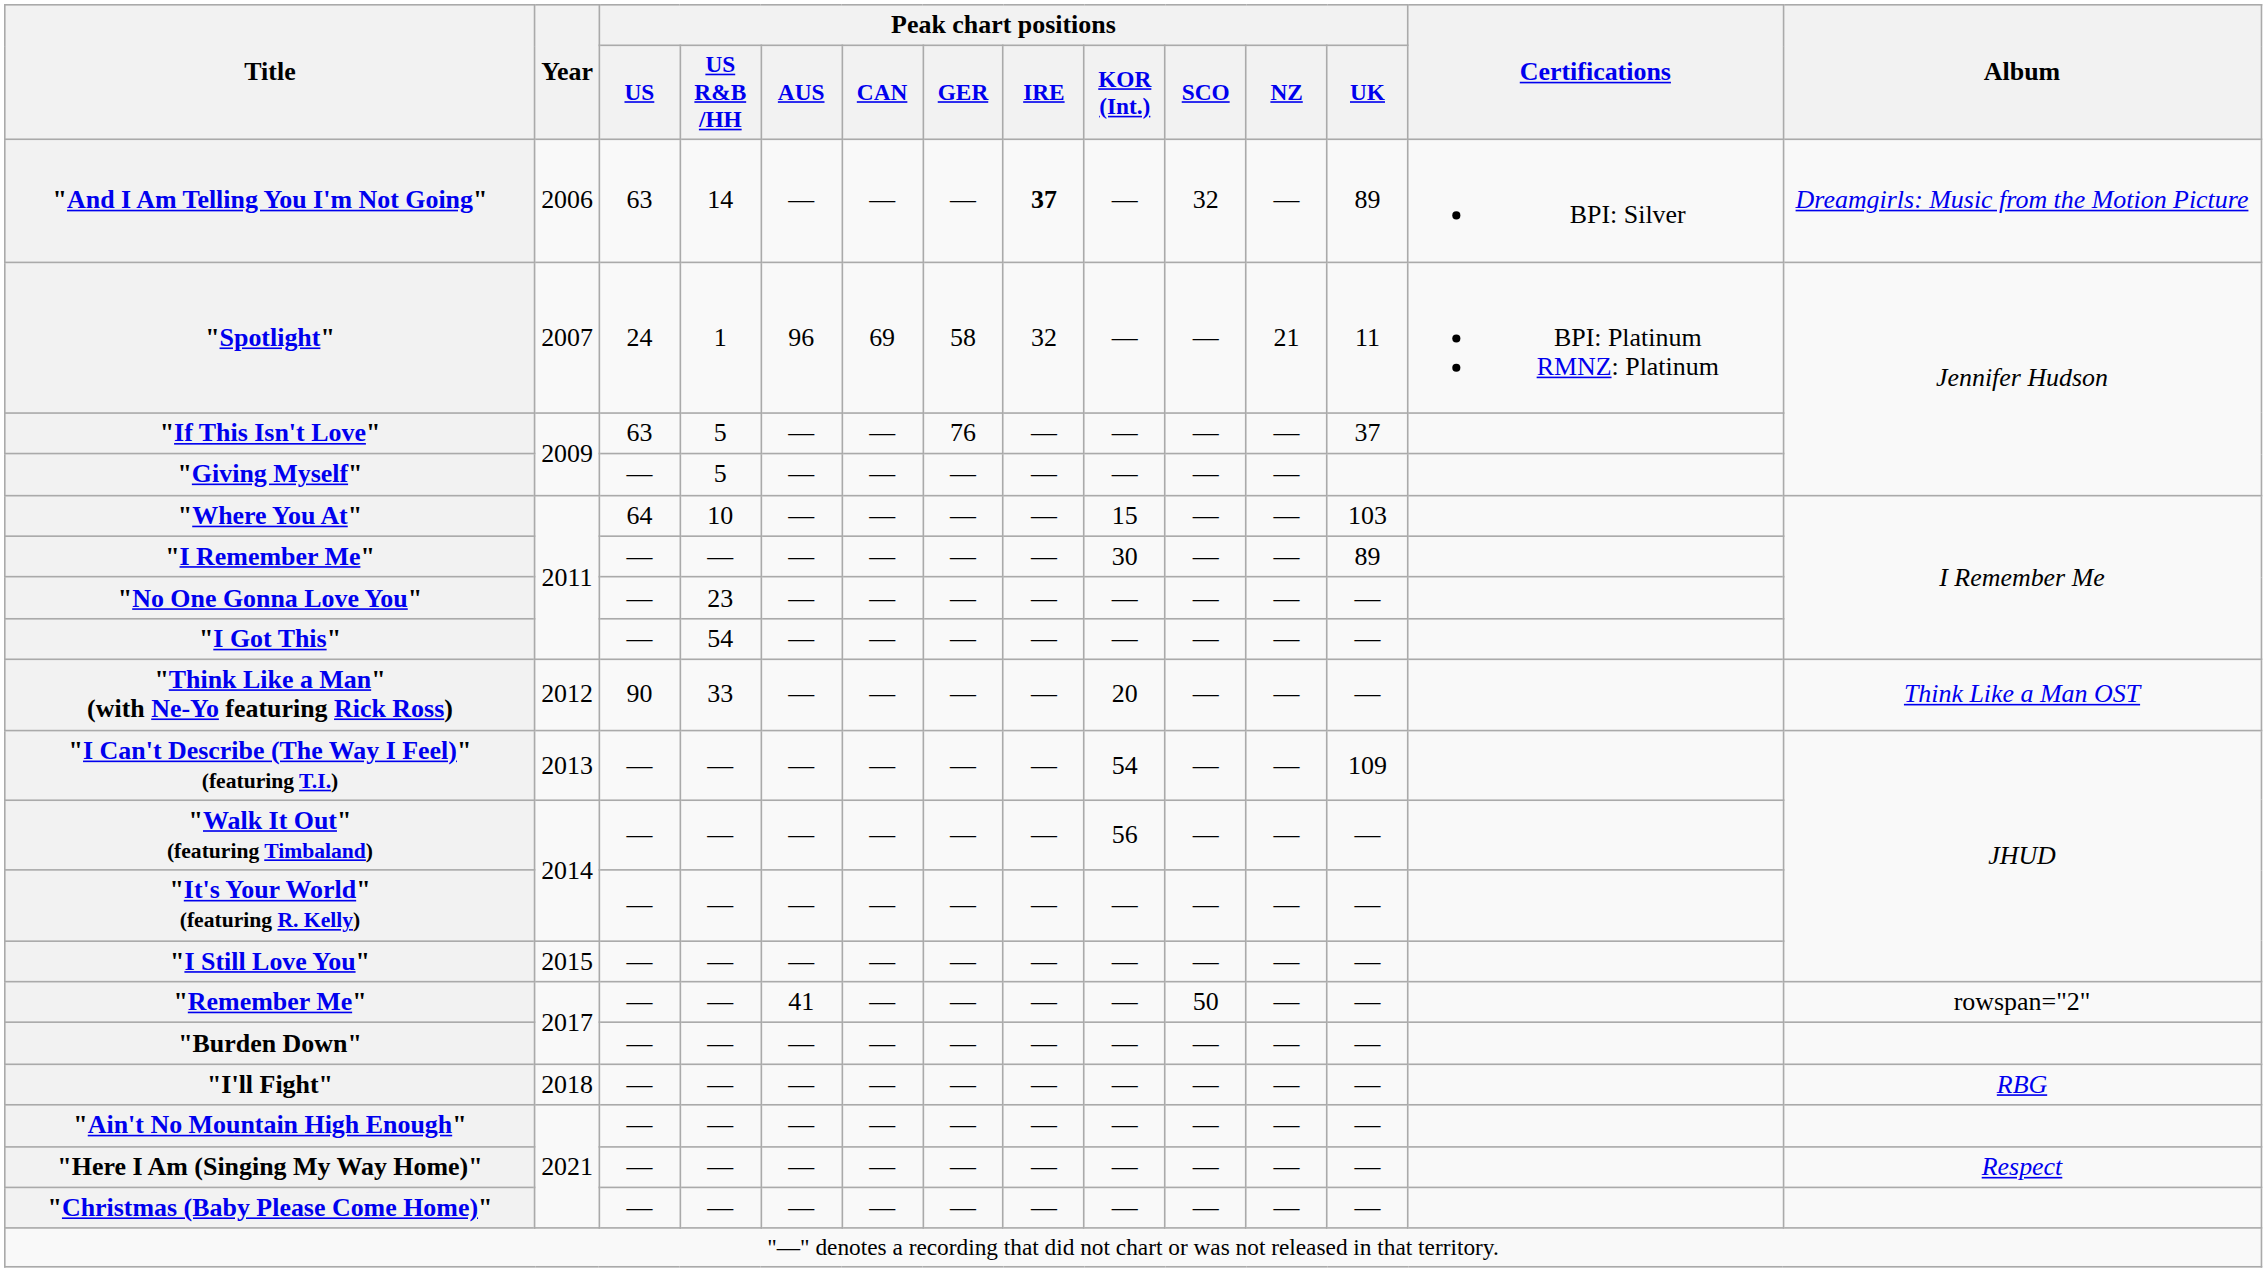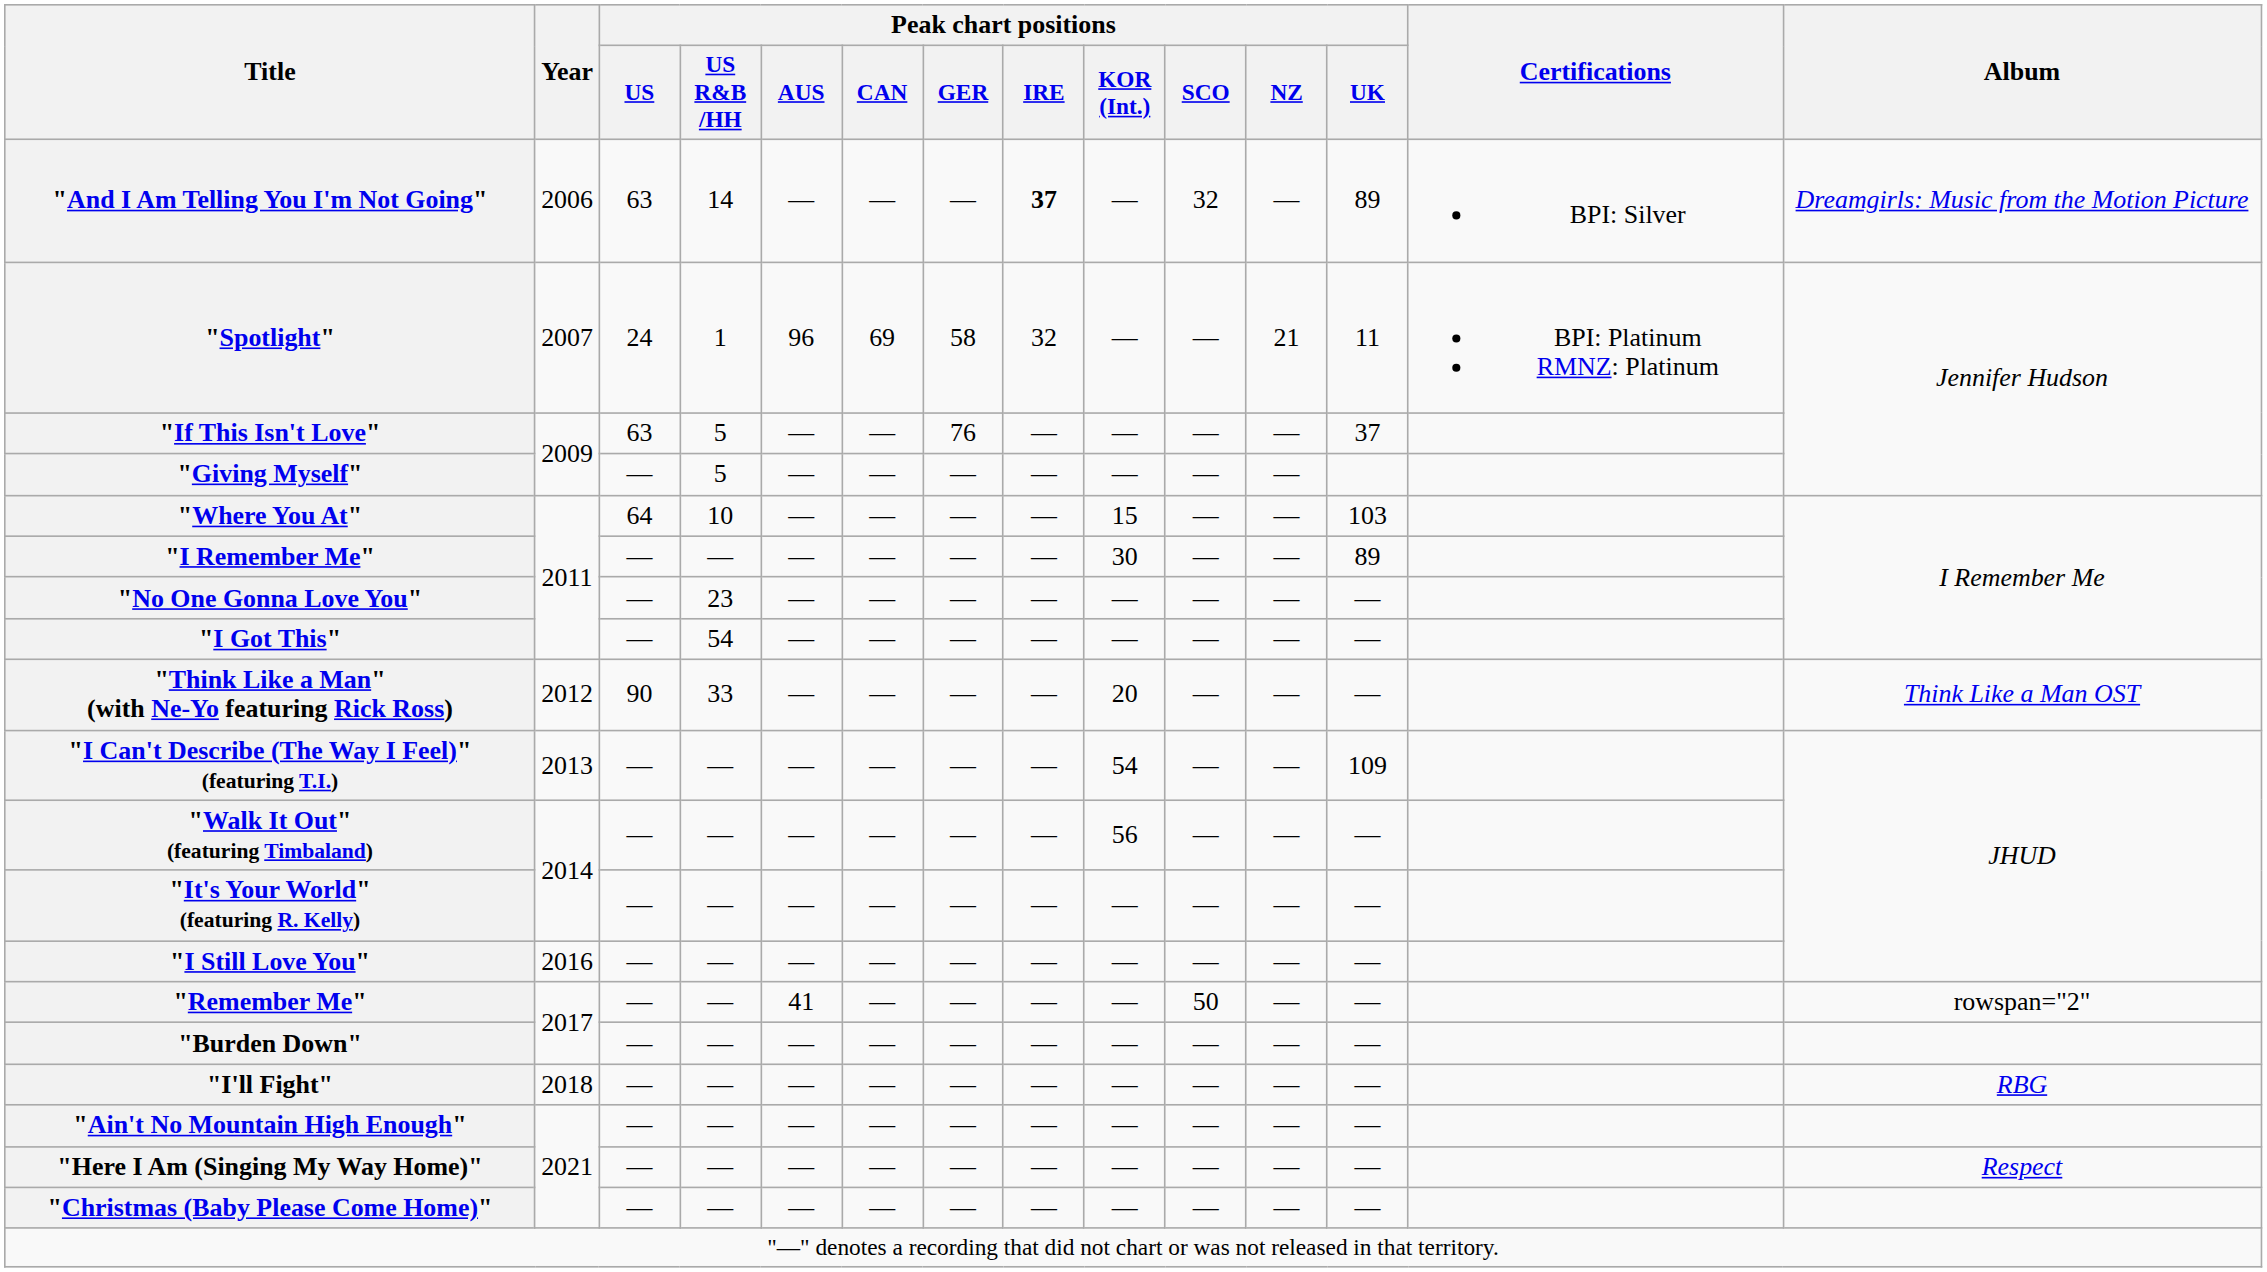(567, 960) 2015 -> (567, 960) 2016
